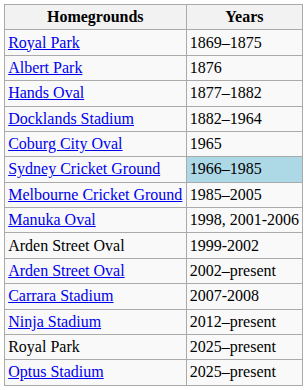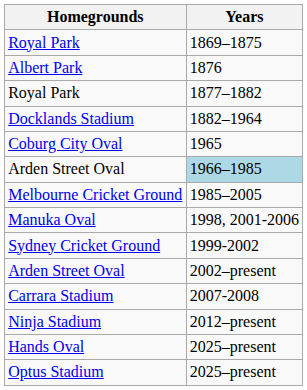(46, 93) Hands Oval -> (44, 93) Royal Park
(84, 169) Sydney Cricket Ground -> (66, 169) Arden Street Oval
(66, 245) Arden Street Oval -> (84, 245) Sydney Cricket Ground
(44, 347) Royal Park -> (46, 347) Hands Oval
